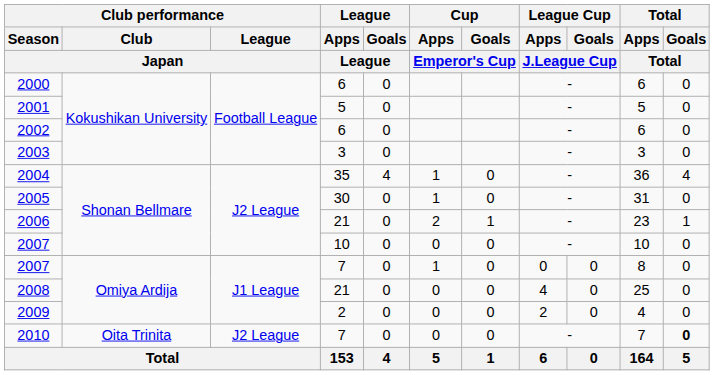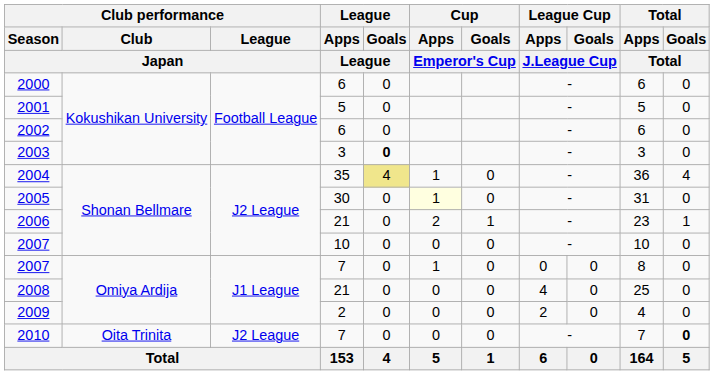(387, 152) normal -> (387, 152) bold
(387, 175) no background -> (387, 175) khaki background
(436, 198) no background -> (436, 198) lightyellow background
